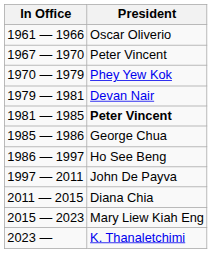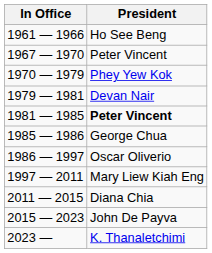(131, 34) Oscar Oliverio -> (128, 34) Ho See Beng
(128, 156) Ho See Beng -> (131, 156) Oscar Oliverio
(134, 177) John De Payva -> (147, 177) Mary Liew Kiah Eng
(147, 217) Mary Liew Kiah Eng -> (134, 217) John De Payva
